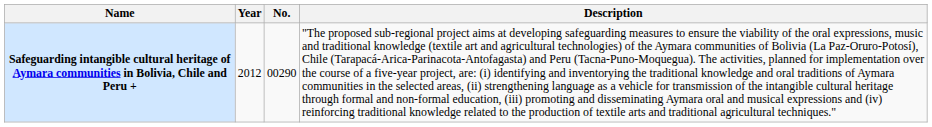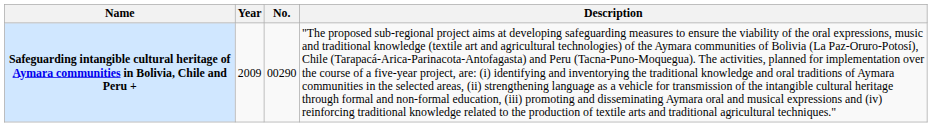(250, 72) 2012 -> (250, 72) 2009
